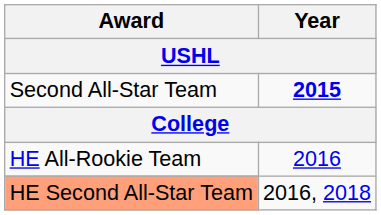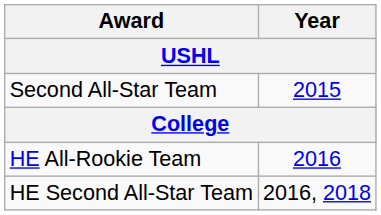(317, 90) bold -> (317, 90) normal
(131, 192) lightsalmon background -> (131, 192) no background
